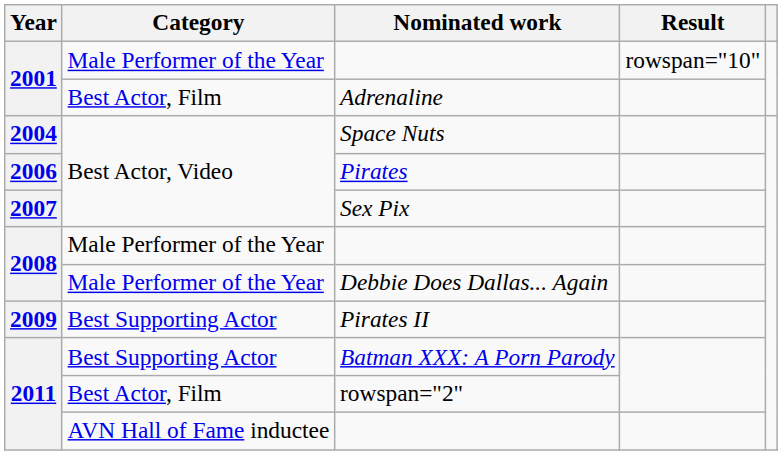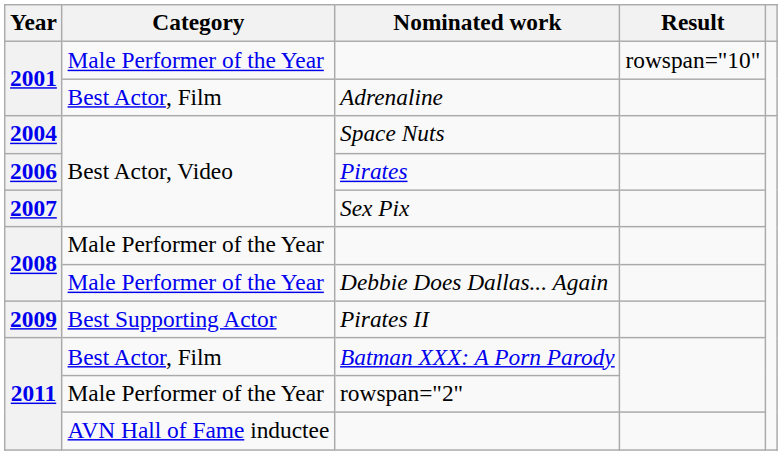(172, 356) Best Supporting Actor -> (145, 356) Best Actor, Film
(145, 393) Best Actor, Film -> (196, 393) Male Performer of the Year
